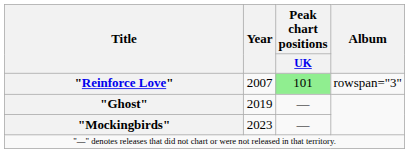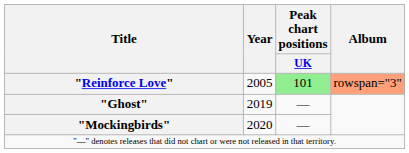(260, 83) 2007 -> (260, 83) 2005
(368, 83) no background -> (368, 83) lightsalmon background
(260, 124) 2023 -> (260, 124) 2020
